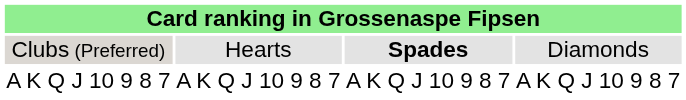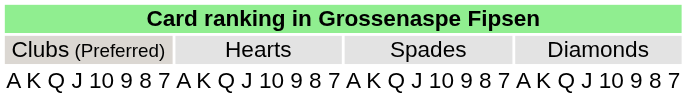(428, 49) bold -> (428, 49) normal
